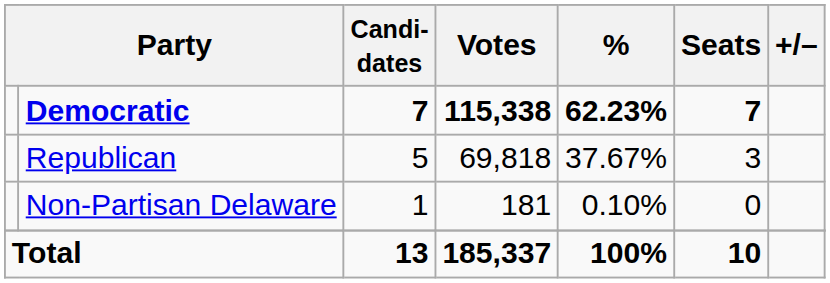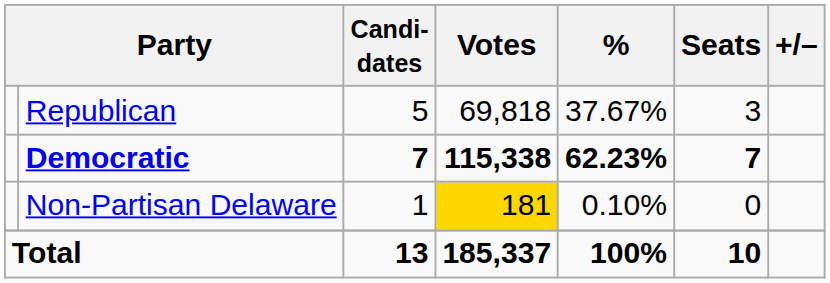rows swapped: (108, 109) <-> (101, 157)
(526, 205) no background -> (526, 205) gold background
